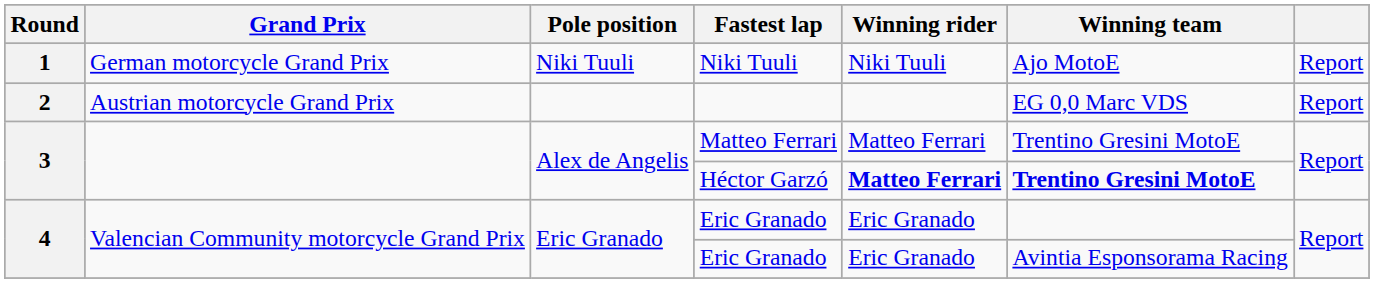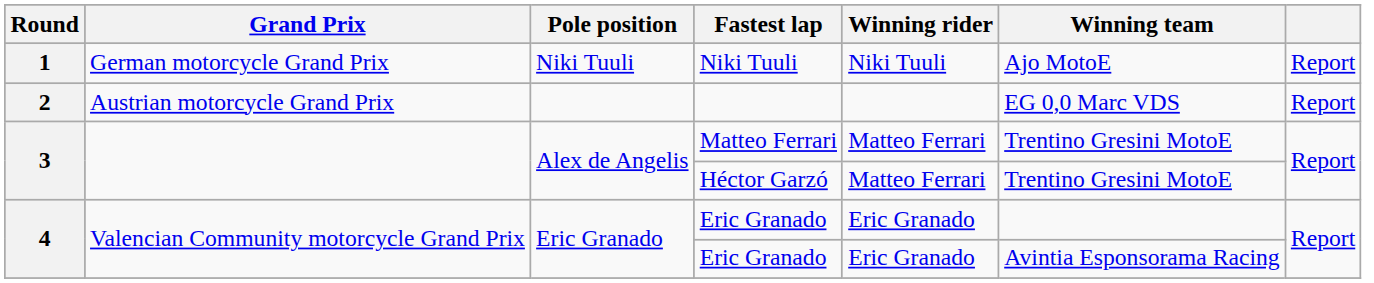(925, 179) bold -> (917, 179) normal
(1134, 179) bold -> (1118, 179) normal
